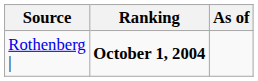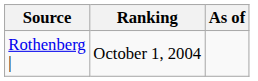(149, 53) bold -> (147, 53) normal
